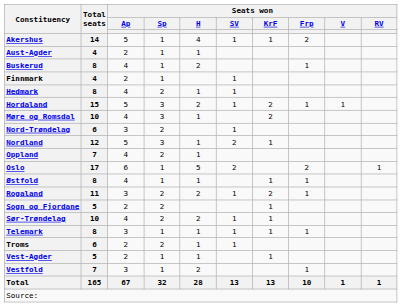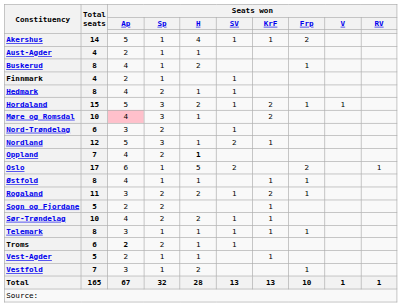(126, 116) no background -> (126, 116) pink background
(198, 155) normal -> (198, 155) bold
(126, 244) normal -> (126, 244) bold
